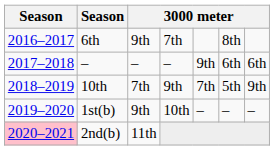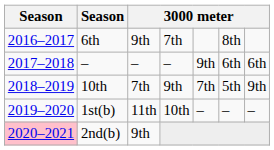(140, 110) 9th -> (144, 110) 11th
(144, 133) 11th -> (140, 133) 9th
